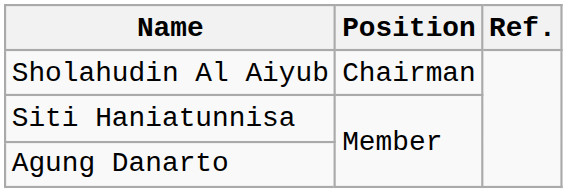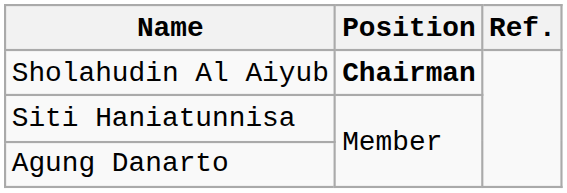(409, 73) normal -> (409, 73) bold
